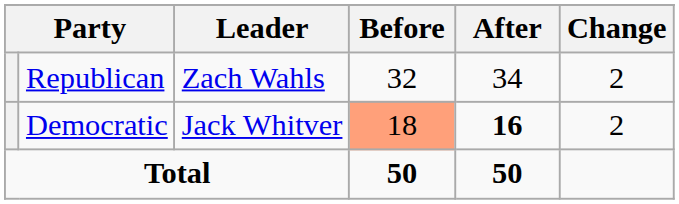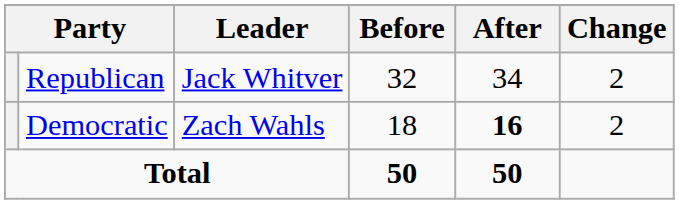(253, 76) Zach Wahls -> (262, 76) Jack Whitver
(262, 125) Jack Whitver -> (253, 125) Zach Wahls
(402, 125) lightsalmon background -> (402, 125) no background
